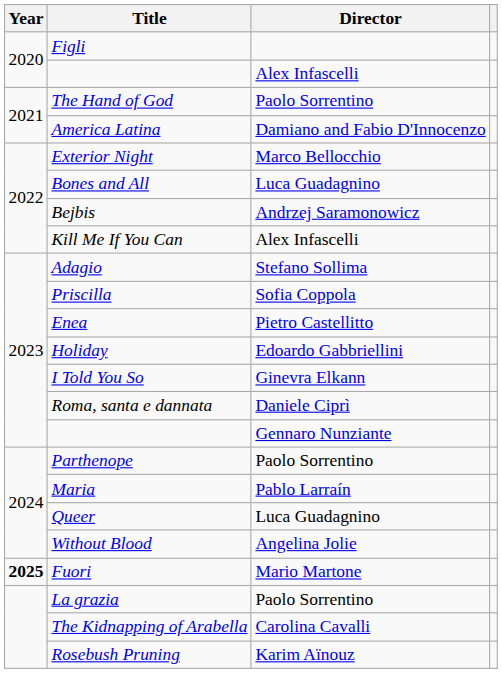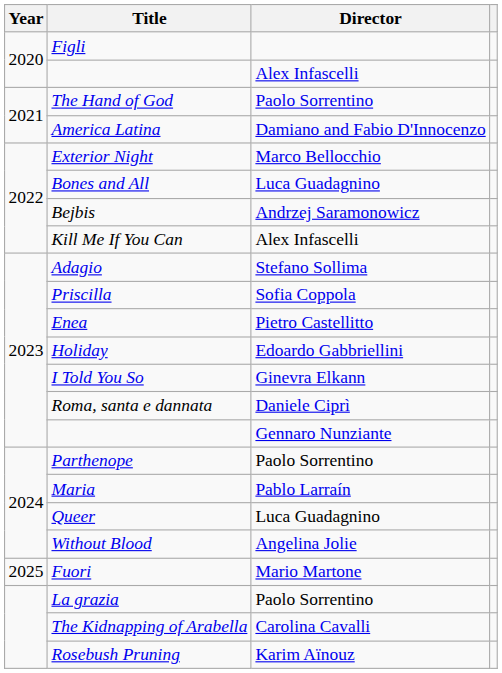(26, 571) bold -> (26, 571) normal
